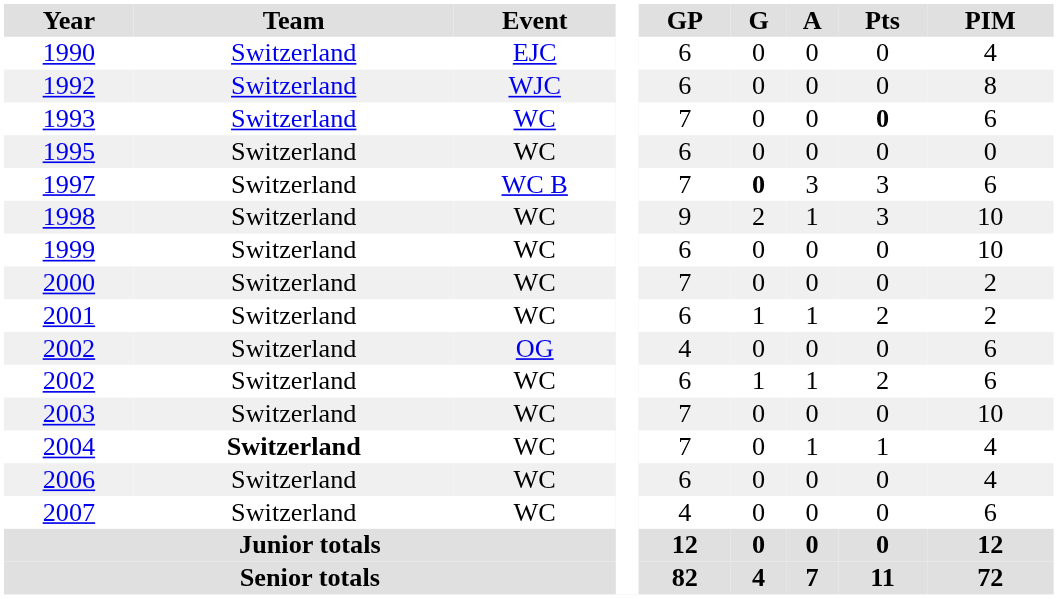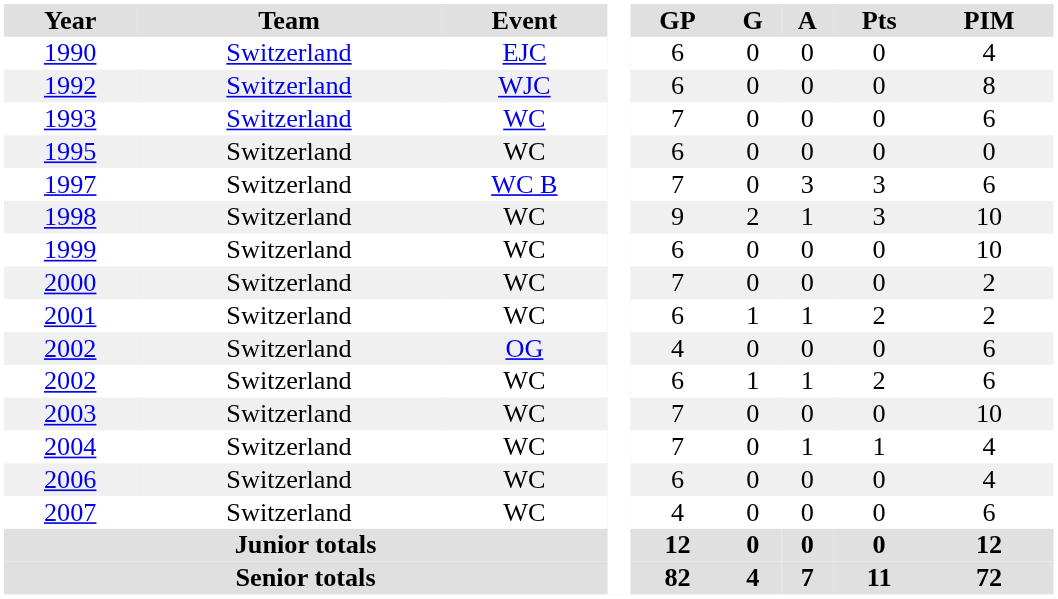(883, 118) bold -> (879, 118) normal
(759, 184) bold -> (753, 184) normal
(294, 446) bold -> (289, 446) normal
